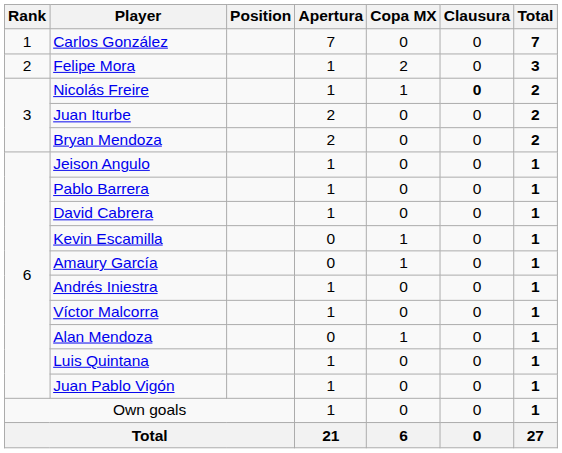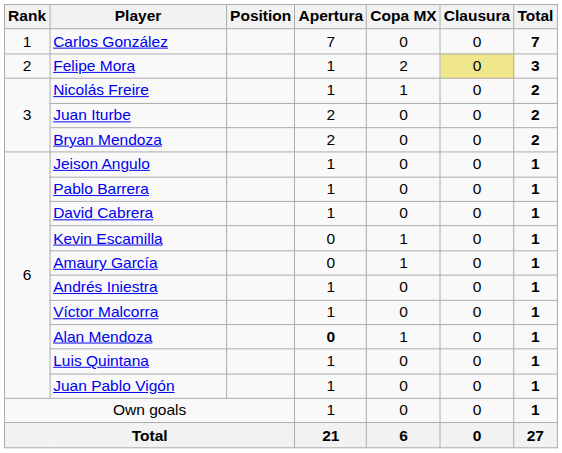(477, 66) no background -> (477, 66) khaki background
(477, 90) bold -> (477, 90) normal
(331, 336) normal -> (331, 336) bold
